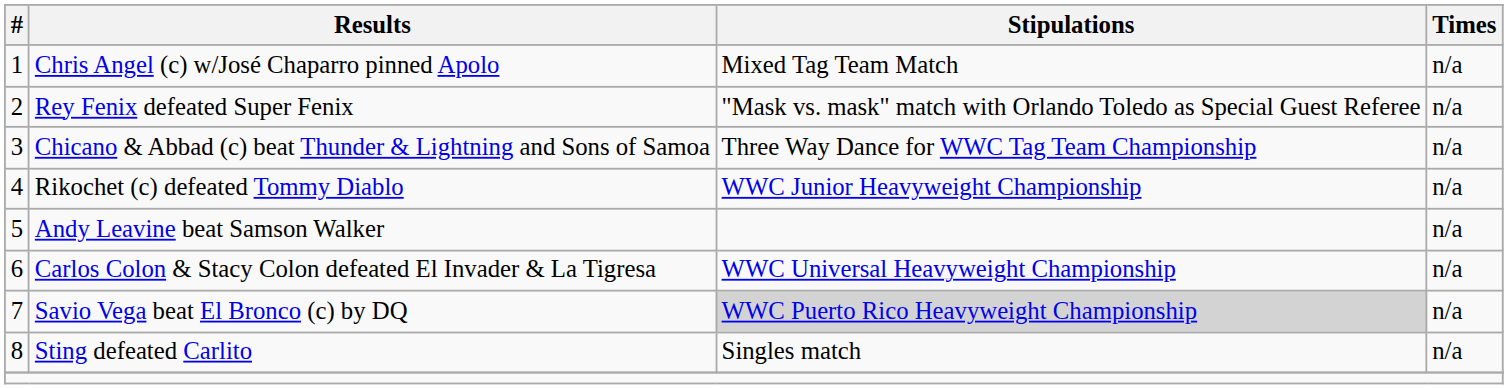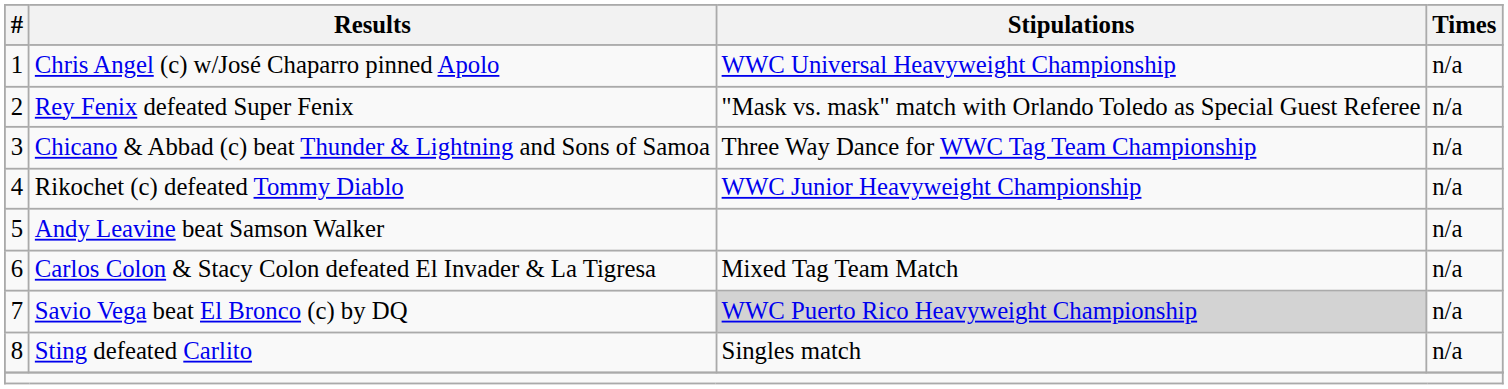(840, 65) Mixed Tag Team Match -> (949, 65) WWC Universal Heavyweight Championship
(949, 269) WWC Universal Heavyweight Championship -> (840, 269) Mixed Tag Team Match
